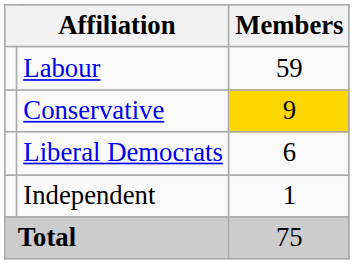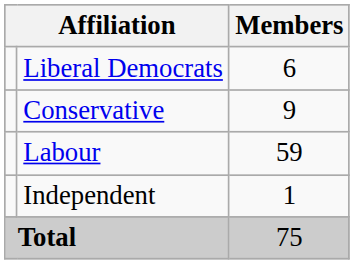rows swapped: (62, 68) <-> (123, 152)
(289, 110) gold background -> (289, 110) no background
